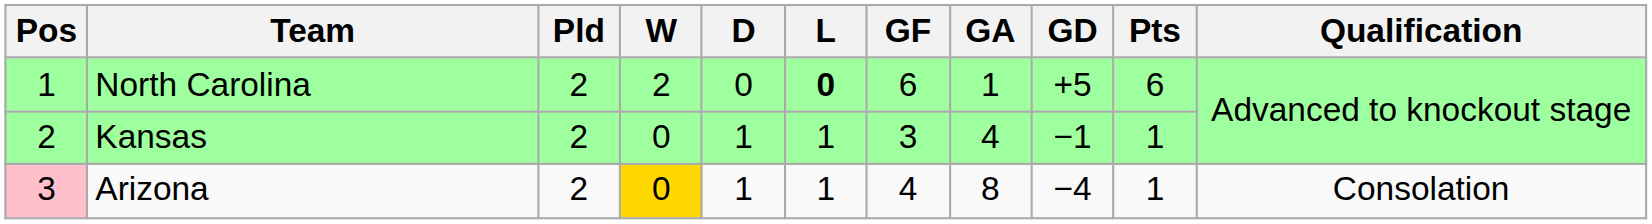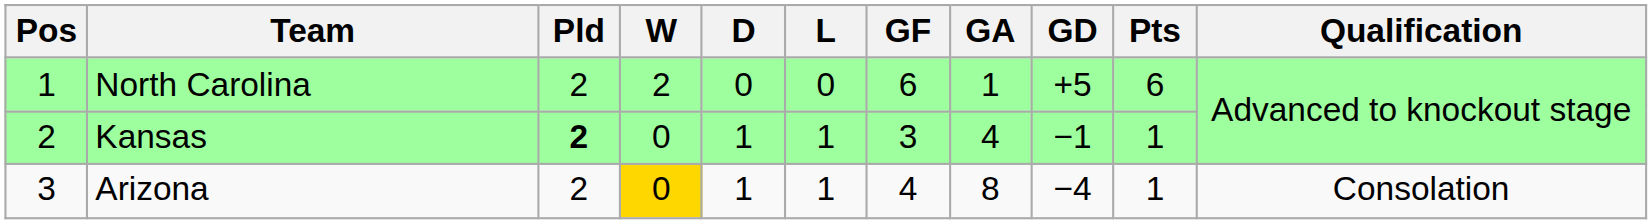(826, 84) bold -> (826, 84) normal
(579, 137) normal -> (579, 137) bold
(46, 190) pink background -> (46, 190) no background
